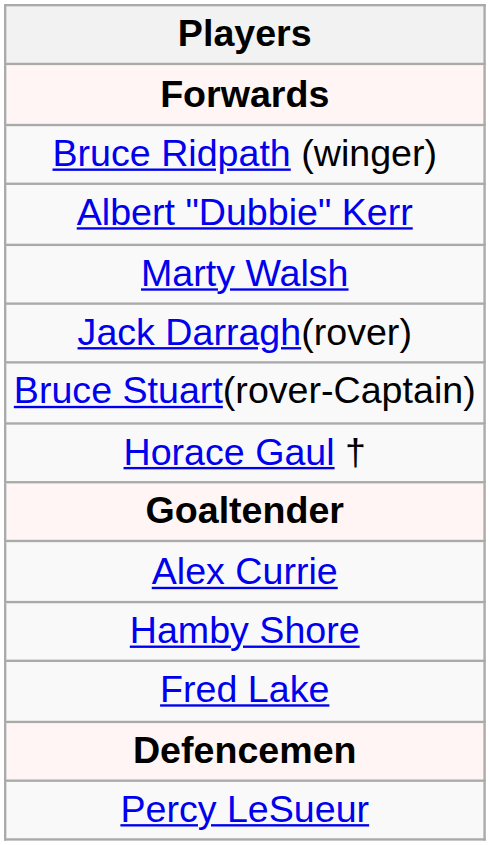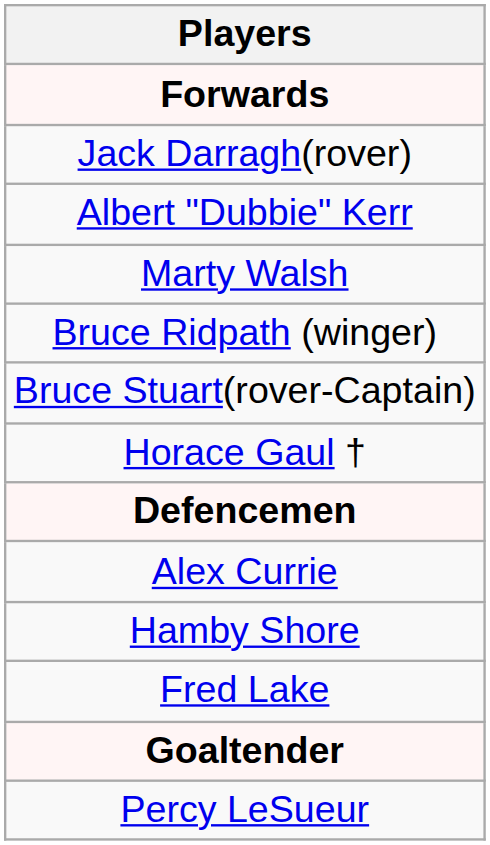(245, 153) Bruce Ridpath (winger) -> (245, 153) Jack Darragh(rover)
(245, 332) Jack Darragh(rover) -> (245, 332) Bruce Ridpath (winger)
(245, 511) Goaltender -> (245, 511) Defencemen
(245, 749) Defencemen -> (245, 749) Goaltender
